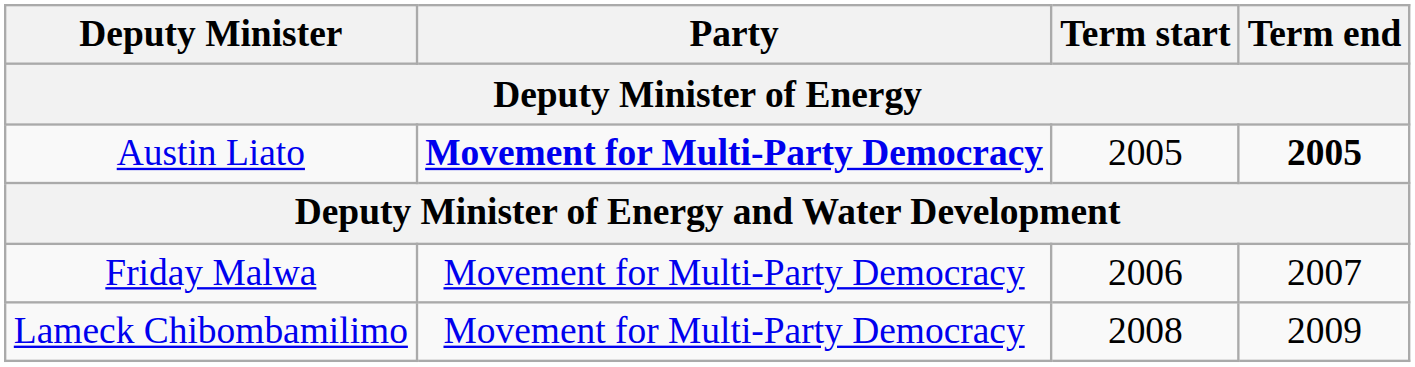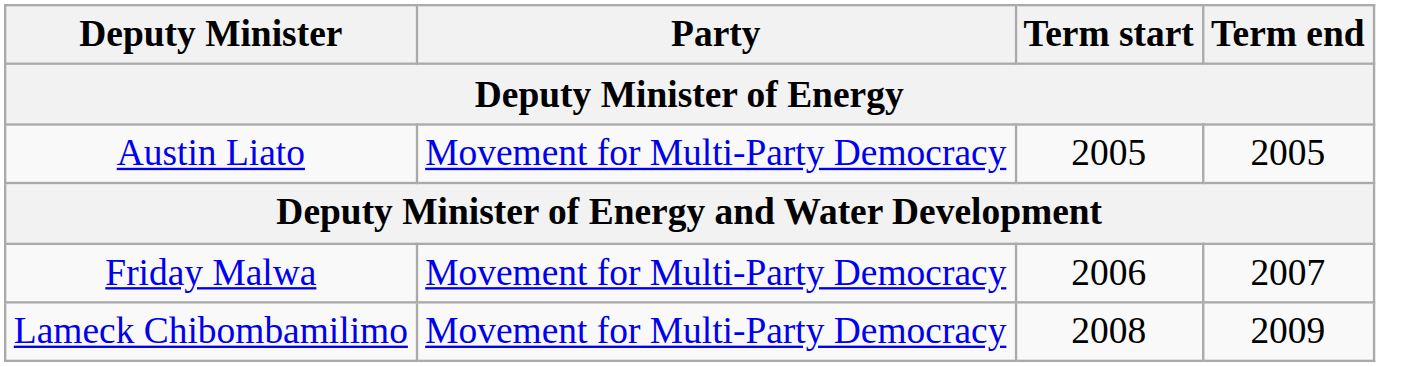(734, 152) bold -> (716, 152) normal
(1324, 152) bold -> (1288, 152) normal
